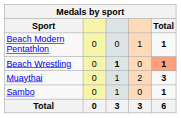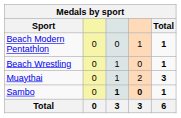(117, 64) bold -> (117, 64) normal
(164, 64) lightsalmon background -> (164, 64) no background
(117, 92) normal -> (117, 92) bold
(140, 92) normal -> (140, 92) bold
